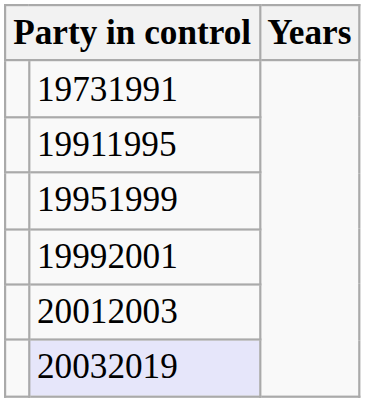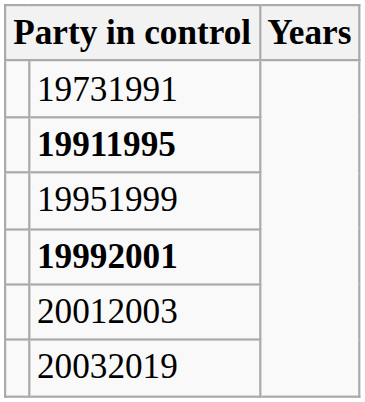(107, 144) normal -> (106, 144) bold
(107, 255) normal -> (107, 255) bold
(107, 367) lavender background -> (107, 367) no background
